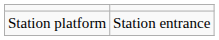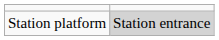(162, 23) no background -> (162, 23) lightgrey background
